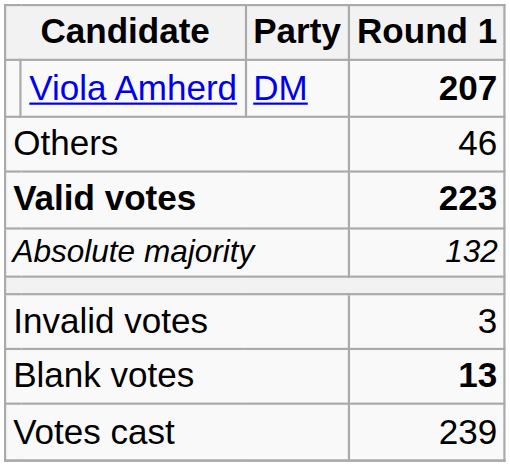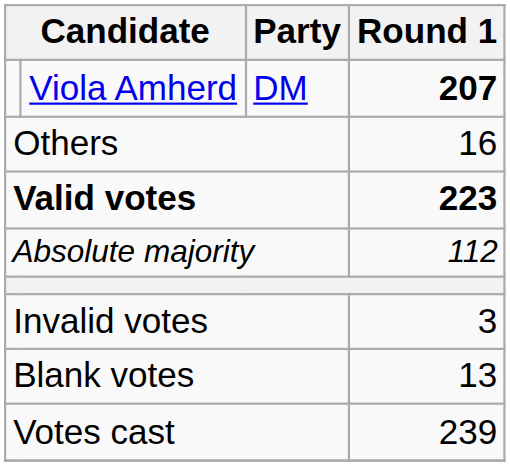(478, 143) 46 -> (478, 143) 16
(472, 252) 132 -> (473, 252) 112
(478, 376) bold -> (478, 376) normal
